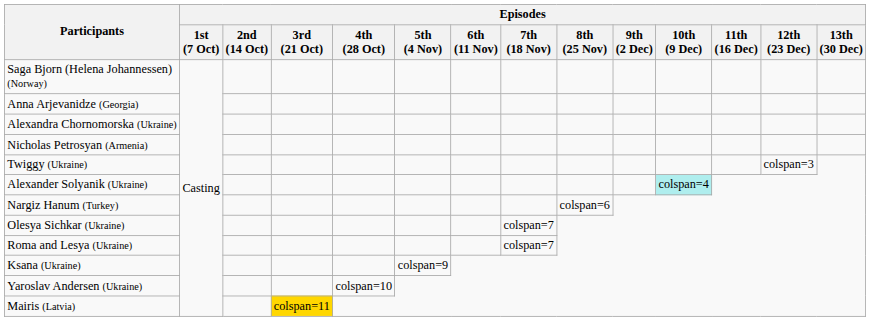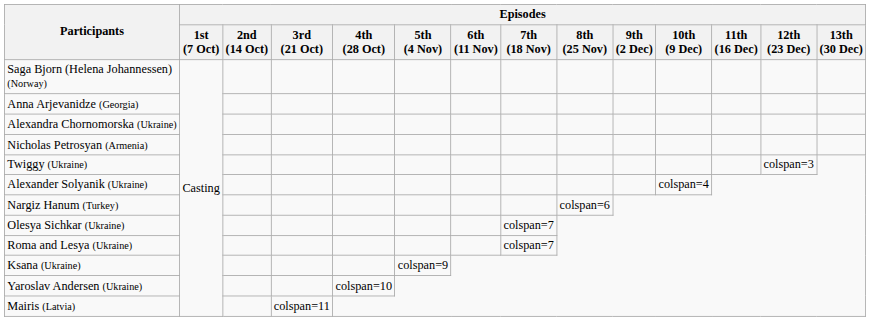(684, 185) paleturquoise background -> (684, 185) no background
(302, 306) gold background -> (302, 306) no background
